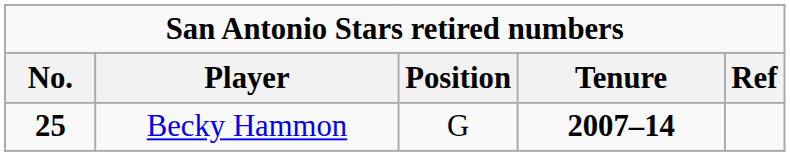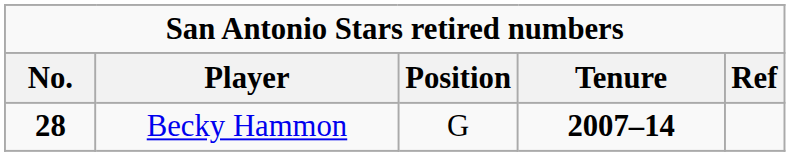(50, 126) 25 -> (50, 126) 28
